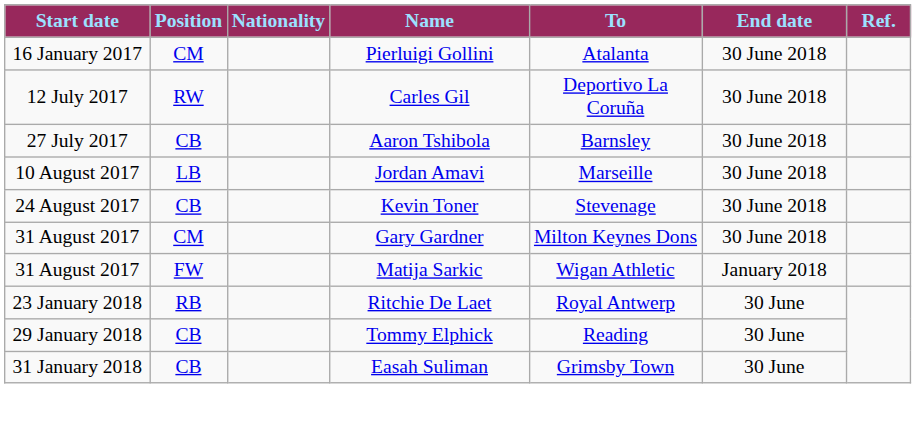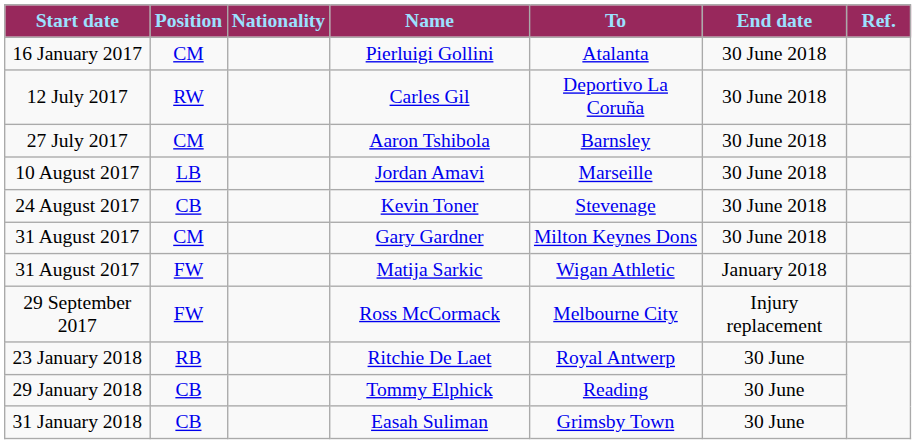(188, 141) CB -> (188, 141) CM
+ row: (430, 314)
